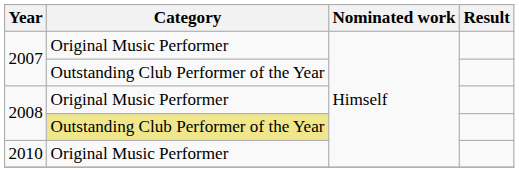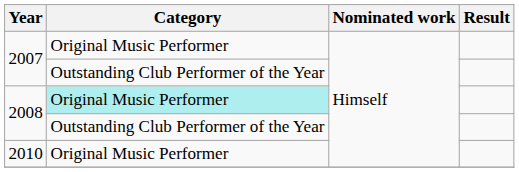(140, 99) no background -> (140, 99) paleturquoise background
(188, 126) khaki background -> (188, 126) no background
